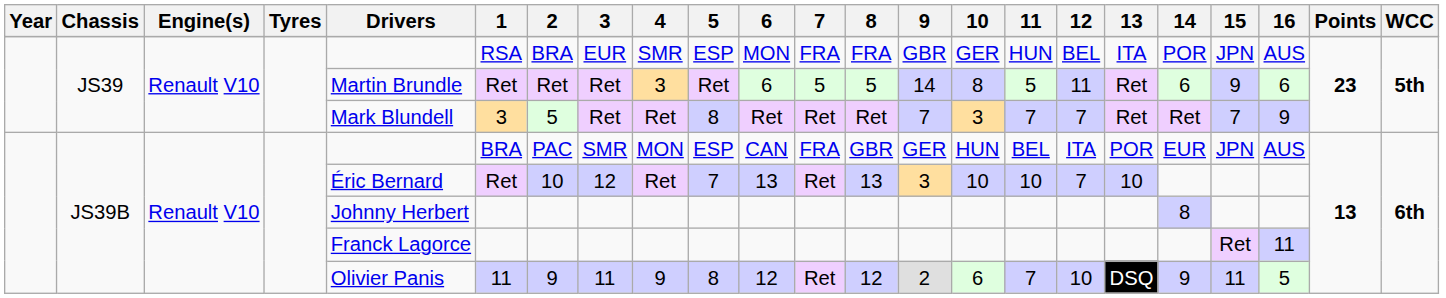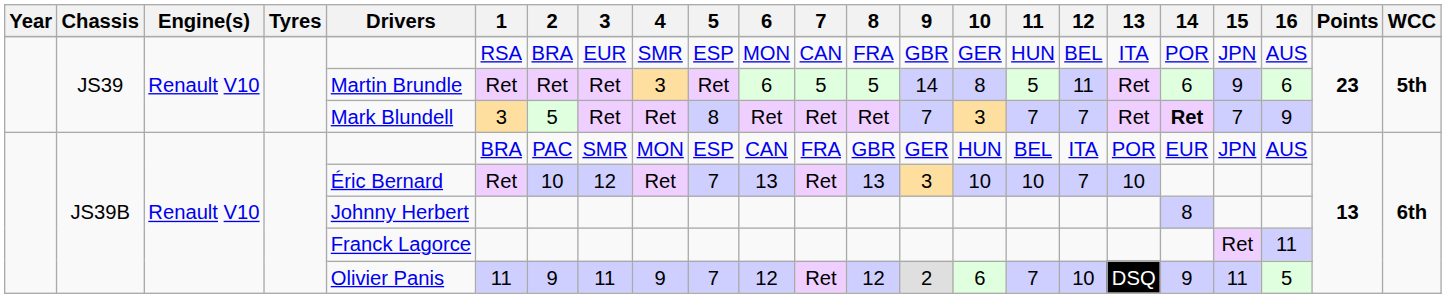(820, 53) FRA -> (821, 53) CAN
(1185, 117) normal -> (1187, 117) bold
(713, 277) 8 -> (713, 277) 7
